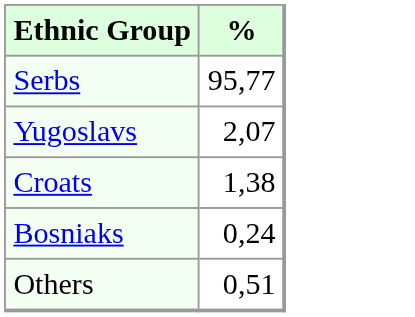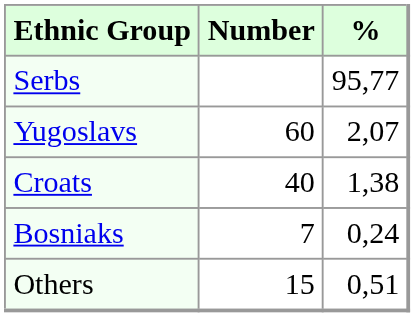+ column: (261, 29)
